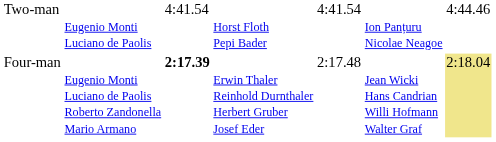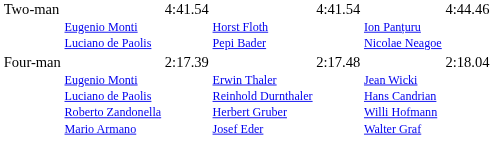(187, 62) bold -> (187, 62) normal
(468, 62) khaki background -> (467, 62) no background
